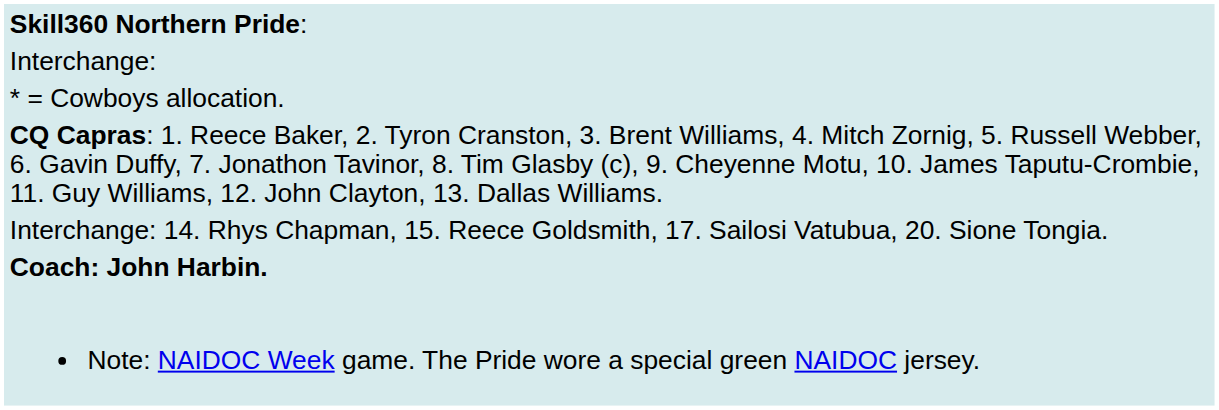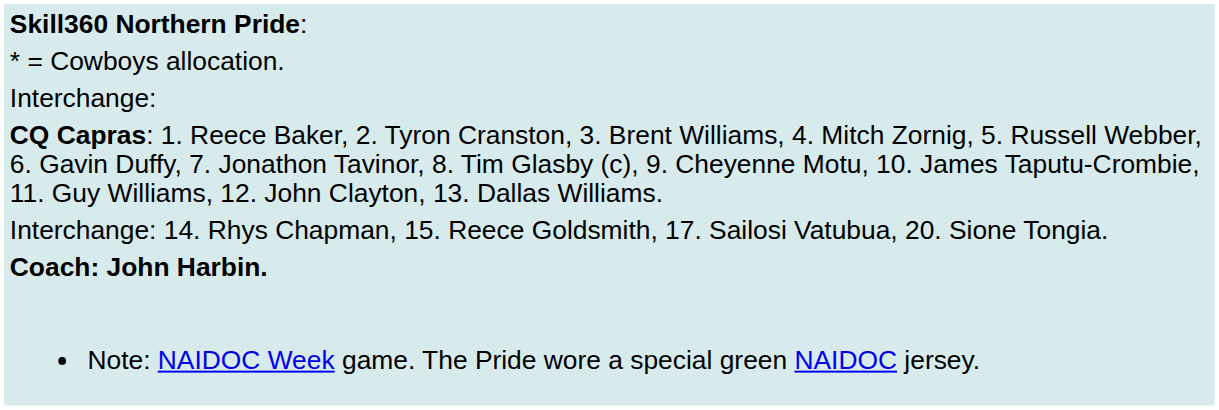(83, 61) Interchange: -> (147, 61) * = Cowboys allocation.
(147, 98) * = Cowboys allocation. -> (83, 98) Interchange:
